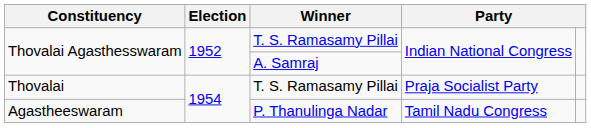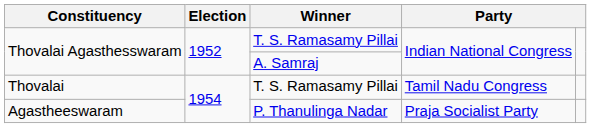(471, 87) Praja Socialist Party -> (476, 87) Tamil Nadu Congress
(476, 110) Tamil Nadu Congress -> (471, 110) Praja Socialist Party
